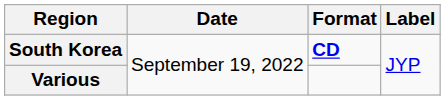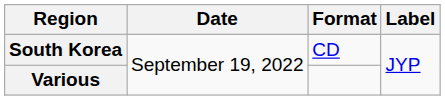(326, 49) bold -> (326, 49) normal
